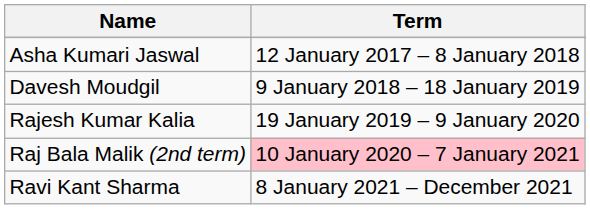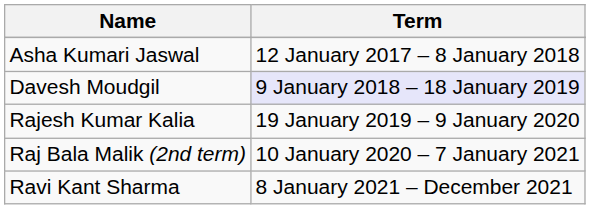(418, 87) no background -> (418, 87) lavender background
(418, 154) pink background -> (418, 154) no background
